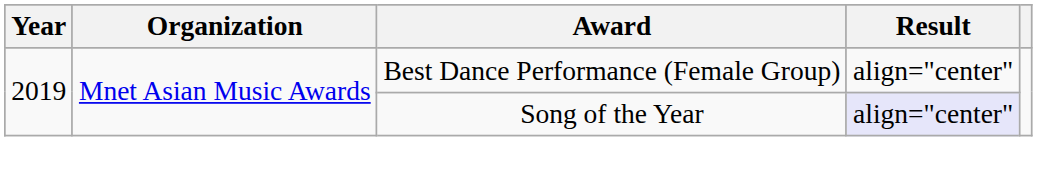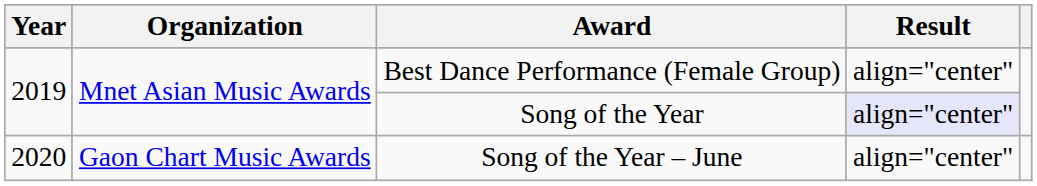+ row: (612, 157)
